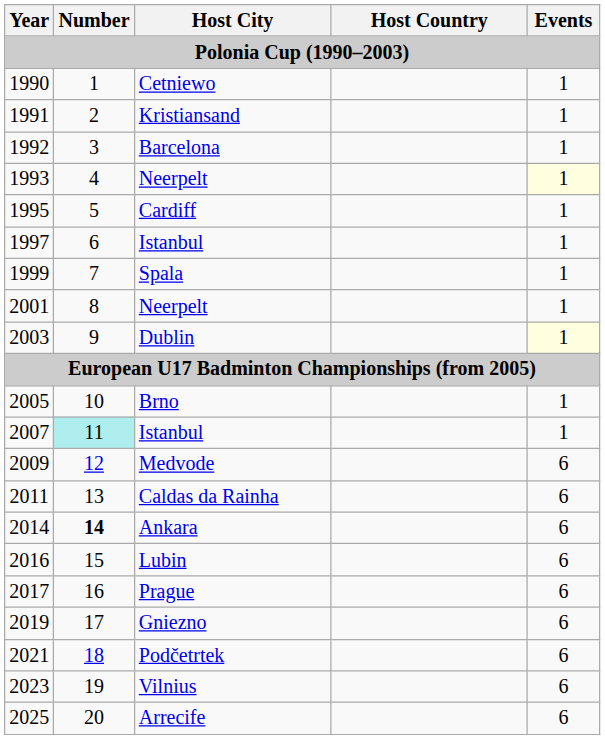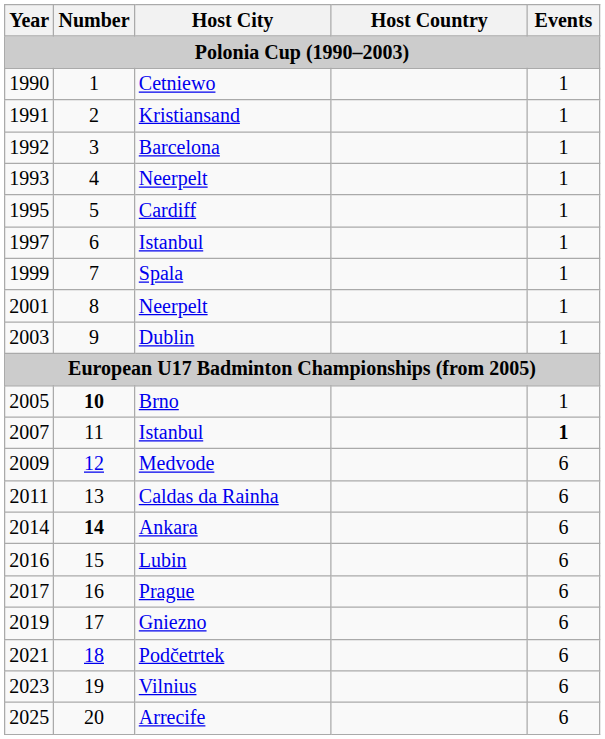(563, 178) lightyellow background -> (563, 178) no background
(563, 337) lightyellow background -> (563, 337) no background
(94, 400) normal -> (94, 400) bold
(94, 432) paleturquoise background -> (94, 432) no background
(563, 432) normal -> (563, 432) bold
